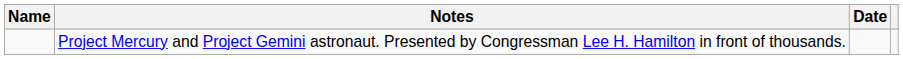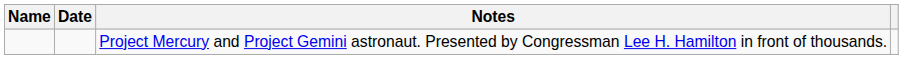columns swapped: (870, 16) <-> (452, 16)
